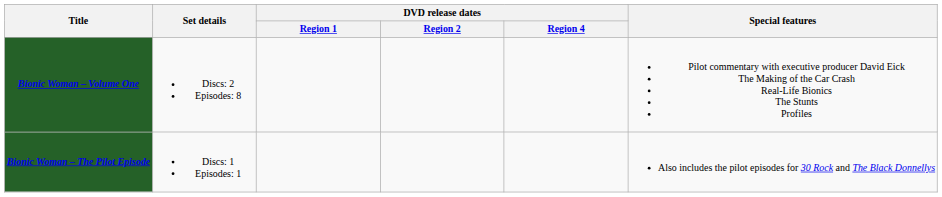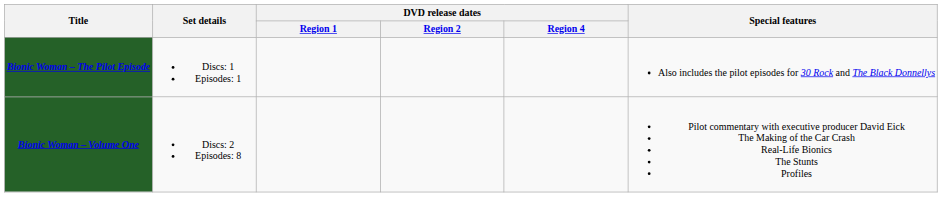rows swapped: (78, 85) <-> (78, 162)
